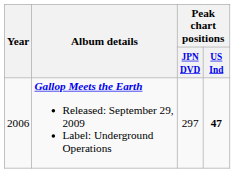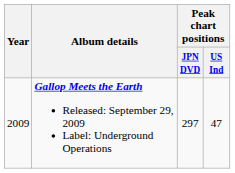(18, 123) 2006 -> (18, 123) 2009
(216, 123) bold -> (216, 123) normal
